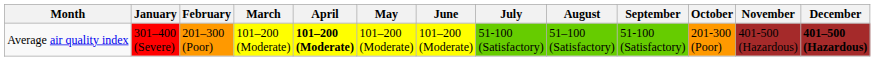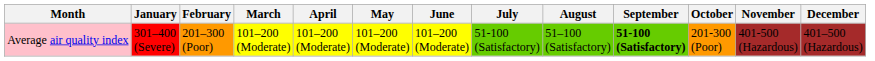(68, 39) no background -> (68, 39) pink background
(325, 39) bold -> (323, 39) normal
(653, 39) normal -> (651, 39) bold
(835, 39) bold -> (833, 39) normal
